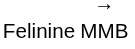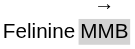(104, 31) no background -> (104, 31) lightgrey background
